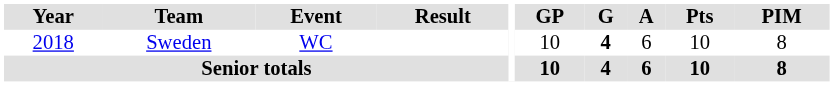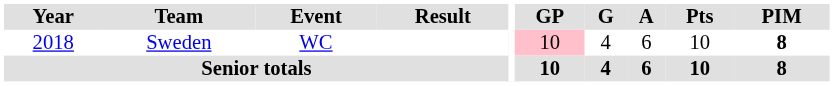(550, 42) no background -> (550, 42) pink background
(606, 42) bold -> (606, 42) normal
(782, 42) normal -> (782, 42) bold
